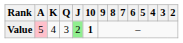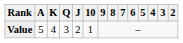(41, 29) pink background -> (41, 29) no background
(78, 29) lightgreen background -> (78, 29) no background
(90, 29) bold -> (90, 29) normal
